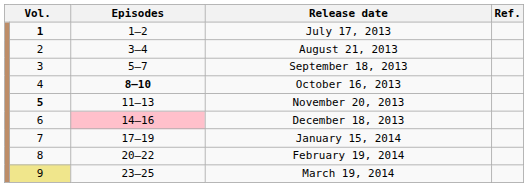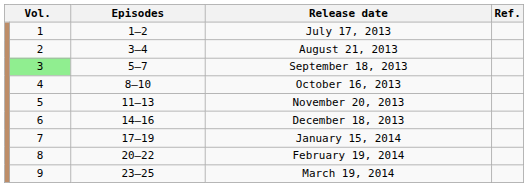(40, 31) bold -> (40, 31) normal
(40, 67) no background -> (40, 67) lightgreen background
(138, 85) bold -> (138, 85) normal
(40, 102) bold -> (40, 102) normal
(138, 120) pink background -> (138, 120) no background
(40, 173) khaki background -> (40, 173) no background
